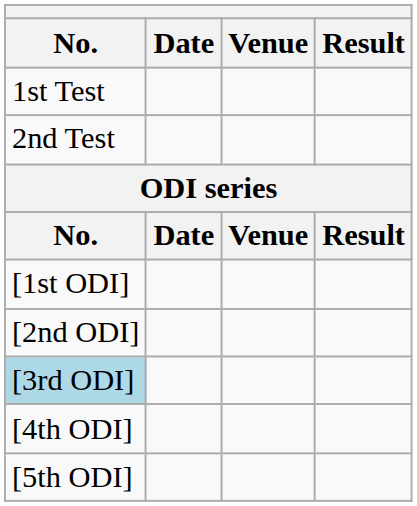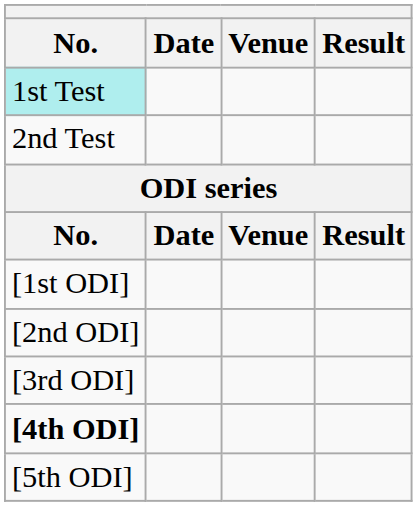(58, 90) no background -> (58, 90) paleturquoise background
(73, 380) lightblue background -> (73, 380) no background
(72, 428) normal -> (76, 428) bold
